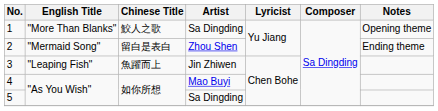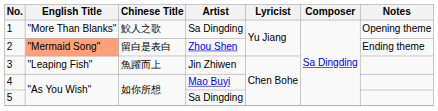(64, 47) no background -> (64, 47) lightsalmon background
